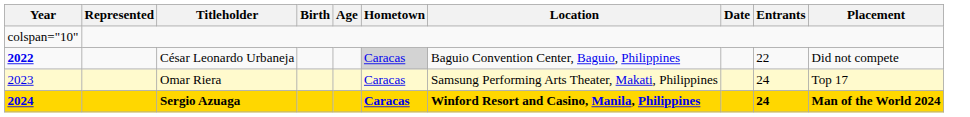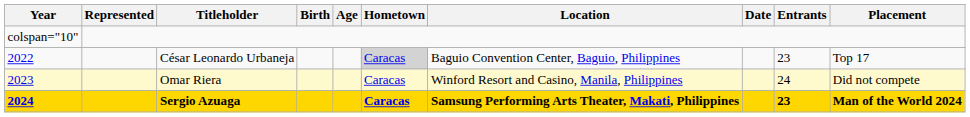(21, 58) bold -> (21, 58) normal
(763, 58) 22 -> (784, 58) 23
(855, 58) Did not compete -> (851, 58) Top 17
(574, 80) Samsung Performing Arts Theater, Makati, Philippines -> (557, 80) Winford Resort and Casino, Manila, Philippines
(830, 80) Top 17 -> (876, 80) Did not compete
(566, 101) Winford Resort and Casino, Manila, Philippines -> (585, 101) Samsung Performing Arts Theater, Makati, Philippines
(763, 101) 24 -> (784, 101) 23
